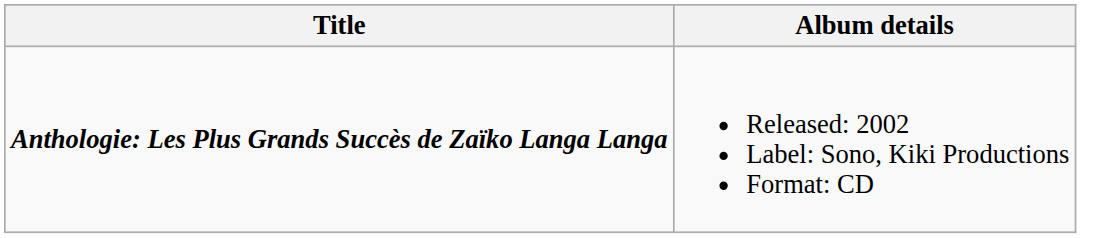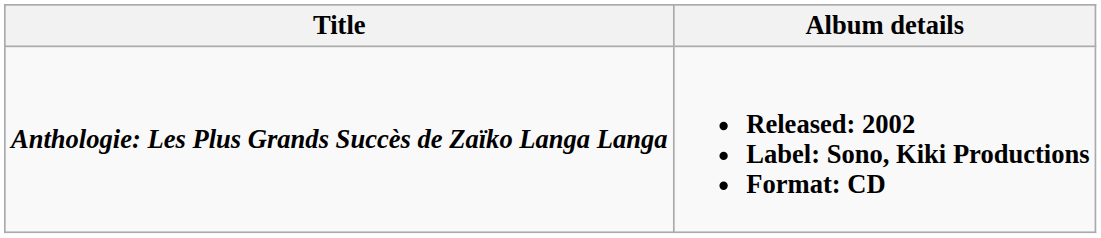(875, 154) normal -> (885, 154) bold
